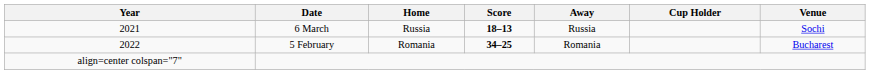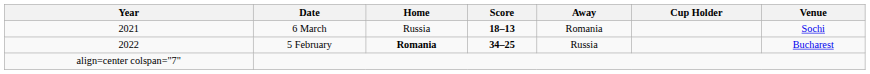(582, 28) Russia -> (584, 28) Romania
(416, 45) normal -> (417, 45) bold
(582, 45) Romania -> (584, 45) Russia
